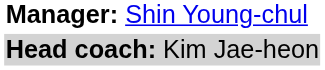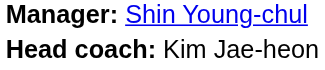(162, 49) lightgrey background -> (162, 49) no background
